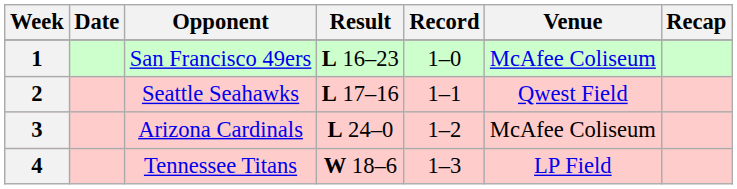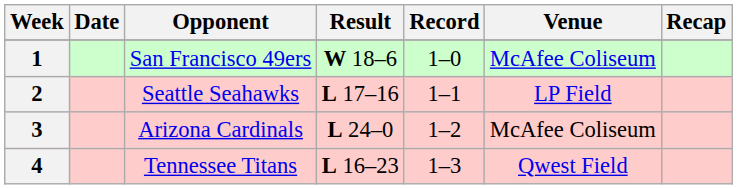(360, 58) L 16–23 -> (360, 58) W 18–6
(573, 93) Qwest Field -> (573, 93) LP Field
(360, 165) W 18–6 -> (360, 165) L 16–23
(573, 165) LP Field -> (573, 165) Qwest Field
